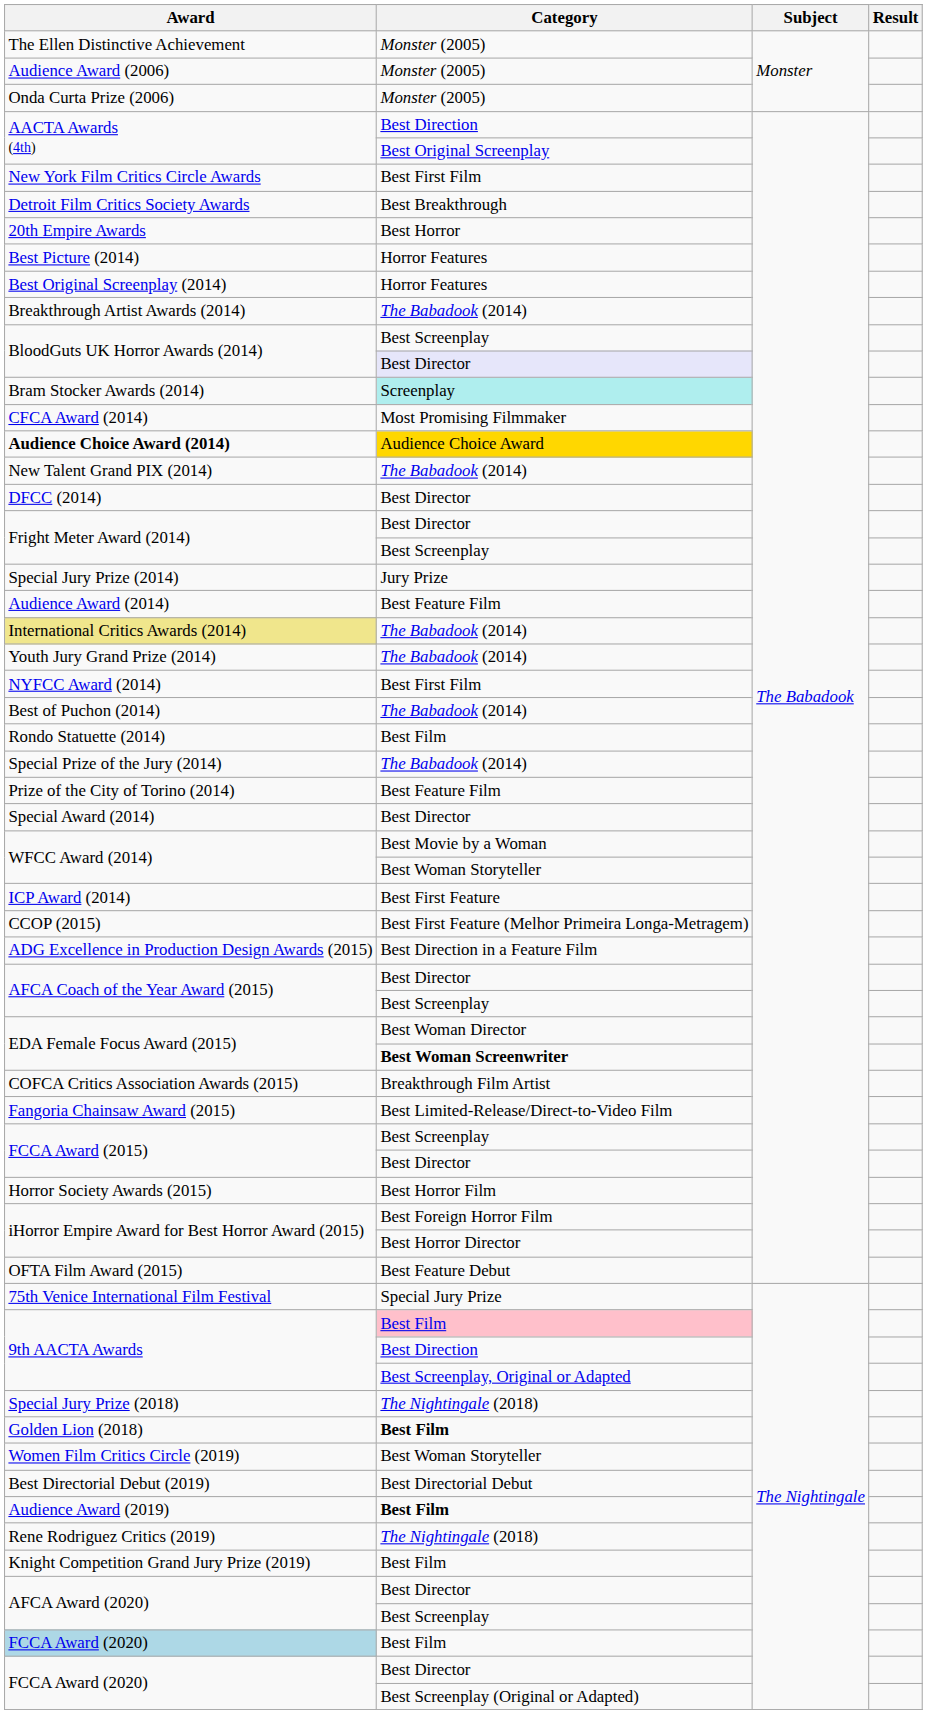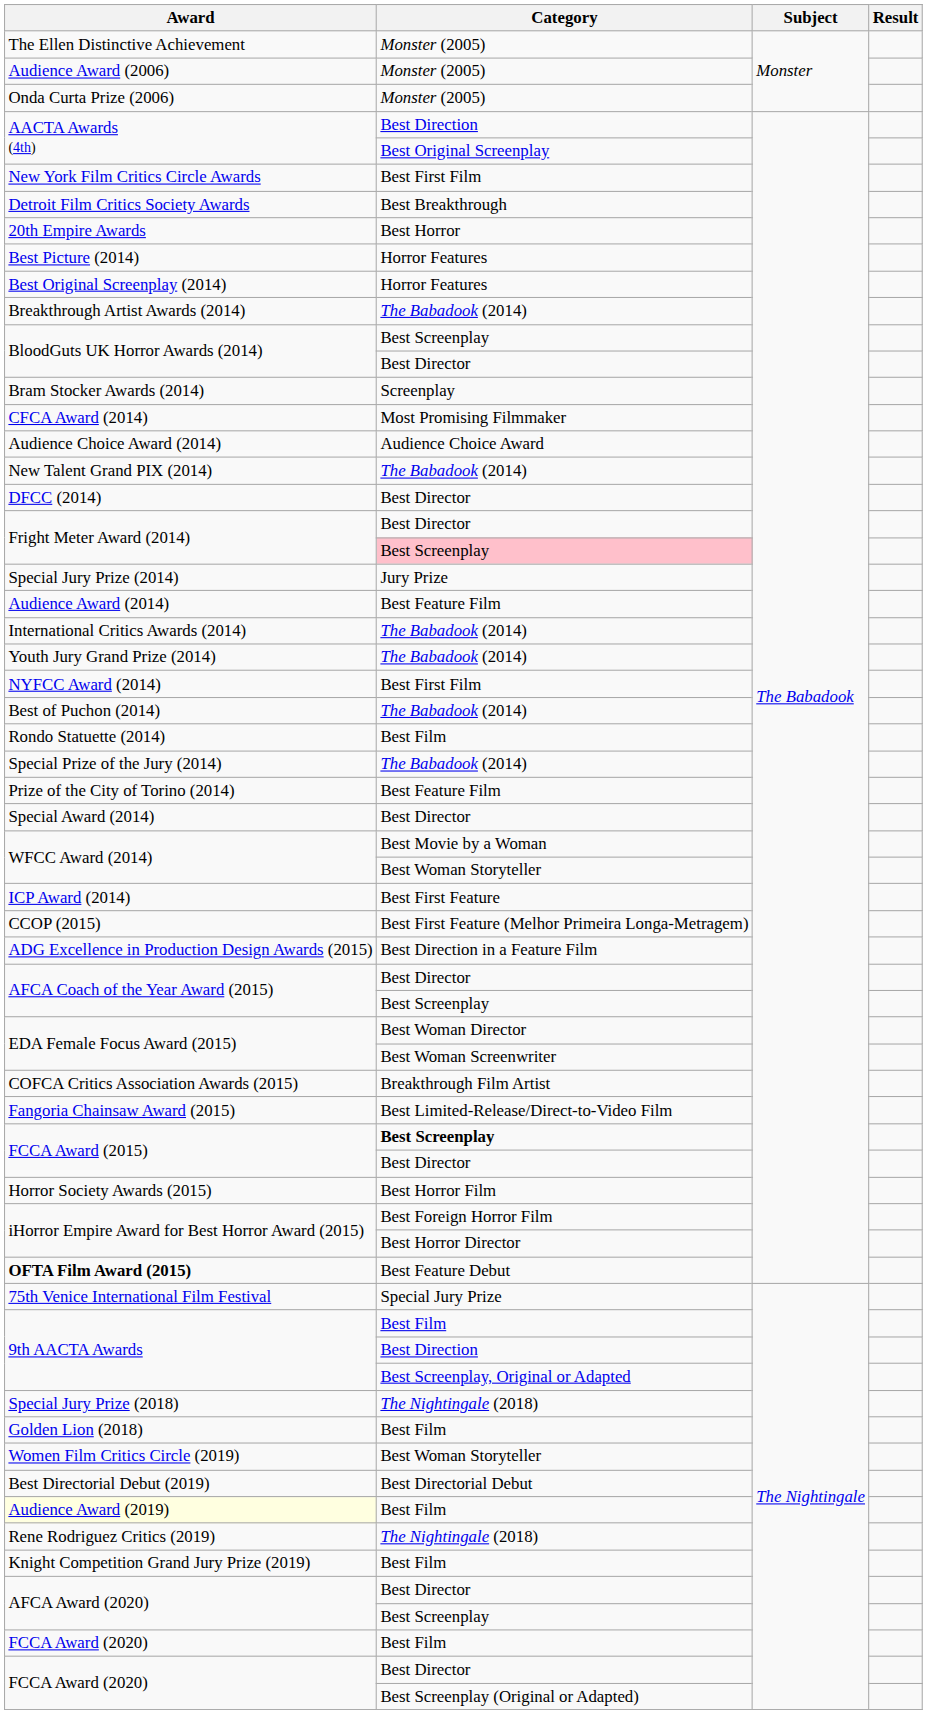(425, 364) lavender background -> (425, 364) no background
(418, 390) paleturquoise background -> (418, 390) no background
(119, 444) bold -> (115, 444) normal
(462, 444) gold background -> (462, 444) no background
(435, 550) no background -> (435, 550) pink background
(127, 630) khaki background -> (127, 630) no background
(474, 1056) bold -> (468, 1056) normal
(435, 1136) normal -> (437, 1136) bold
(95, 1270) normal -> (100, 1270) bold
(413, 1323) pink background -> (413, 1323) no background
(415, 1429) bold -> (413, 1429) normal
(89, 1509) no background -> (89, 1509) lightyellow background
(415, 1509) bold -> (413, 1509) normal
(78, 1643) lightblue background -> (78, 1643) no background
